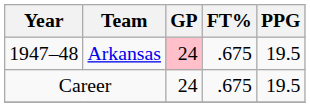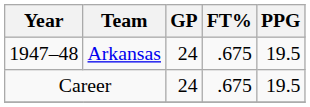(188, 53) pink background -> (188, 53) no background
